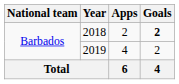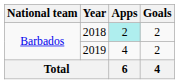(125, 32) no background -> (125, 32) paleturquoise background
(157, 32) bold -> (157, 32) normal
